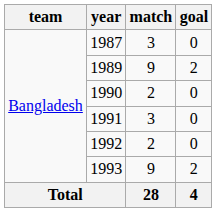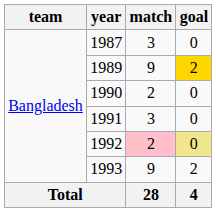(194, 67) no background -> (194, 67) gold background
(151, 144) no background -> (151, 144) pink background
(194, 144) no background -> (194, 144) khaki background
